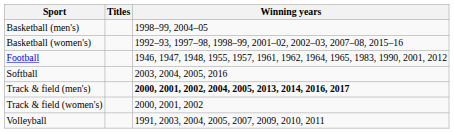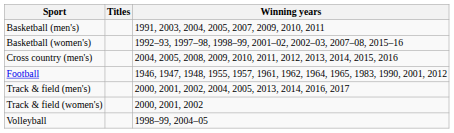(171, 27) 1998–99, 2004–05 -> (230, 27) 1991, 2003, 2004, 2005, 2007, 2009, 2010, 2011
+ row: (49, 58)
- row: (22, 74)
(242, 89) bold -> (242, 89) normal
(230, 120) 1991, 2003, 2004, 2005, 2007, 2009, 2010, 2011 -> (171, 120) 1998–99, 2004–05
